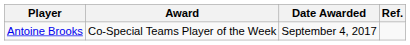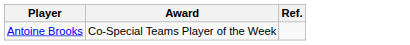- column: (329, 13)
